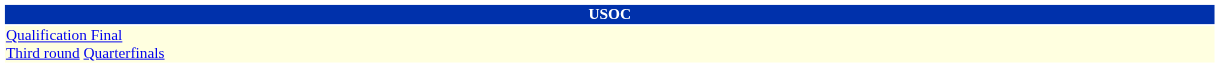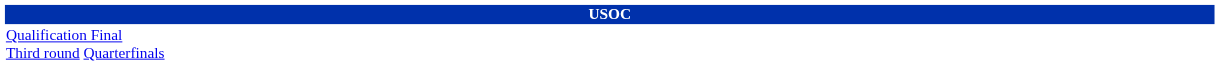(85, 44) lightyellow background -> (85, 44) no background
